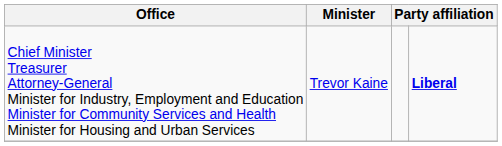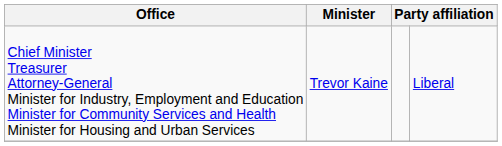(434, 83) bold -> (434, 83) normal
